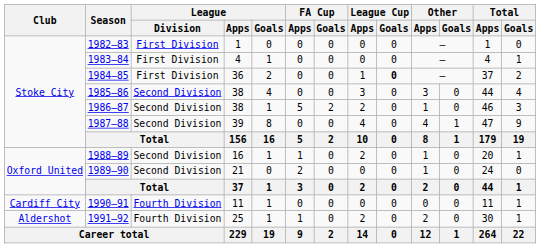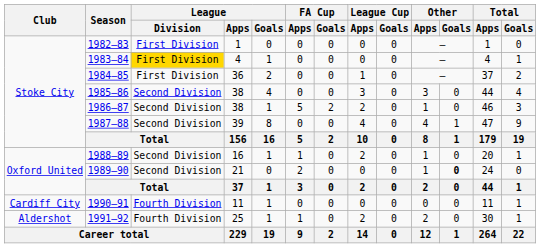(177, 60) no background -> (177, 60) gold background
(394, 76) bold -> (394, 76) normal
(456, 171) normal -> (456, 171) bold
